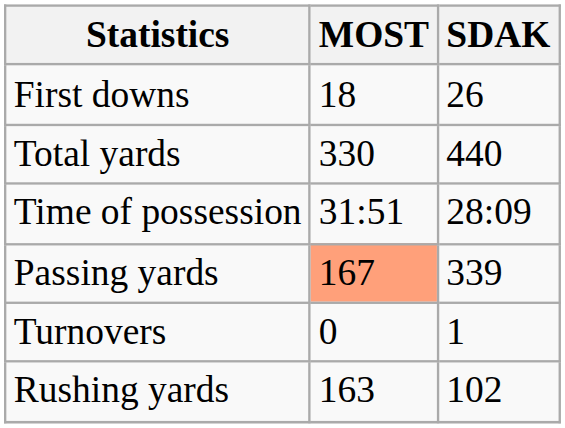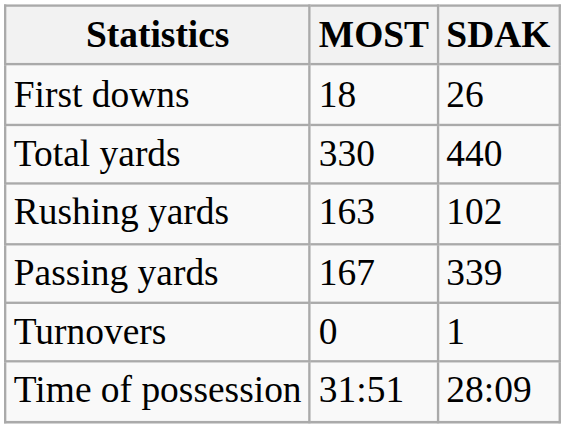rows swapped: (121, 390) <-> (158, 212)
(347, 272) lightsalmon background -> (347, 272) no background
